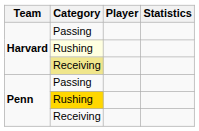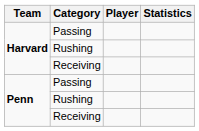(73, 48) lightyellow background -> (73, 48) no background
(77, 65) khaki background -> (77, 65) no background
(73, 100) gold background -> (73, 100) no background
